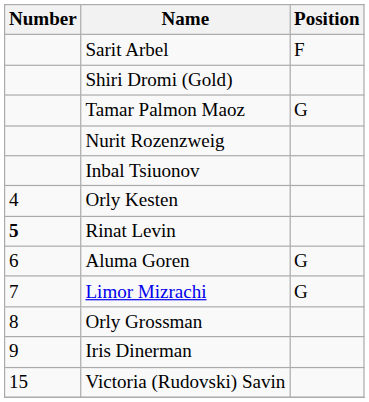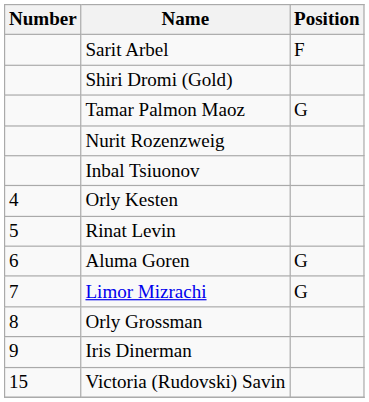(14, 230) bold -> (14, 230) normal
